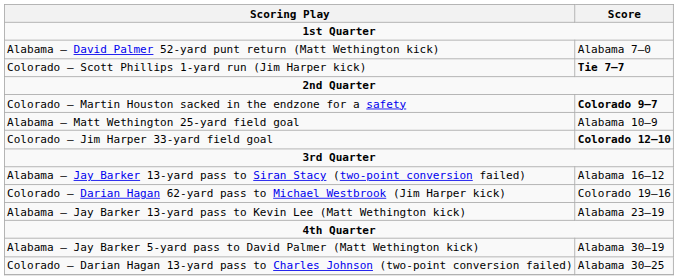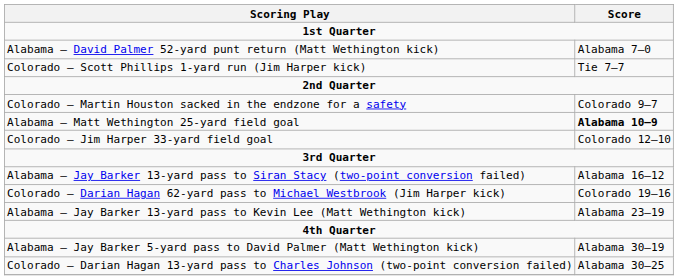(601, 67) bold -> (601, 67) normal
(618, 103) bold -> (618, 103) normal
(618, 121) normal -> (618, 121) bold
(624, 139) bold -> (624, 139) normal
